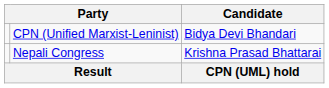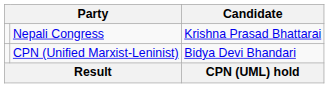rows swapped: (96, 33) <-> (58, 53)
